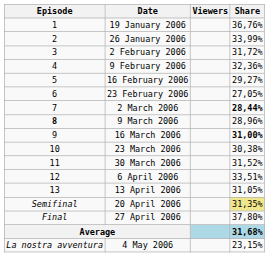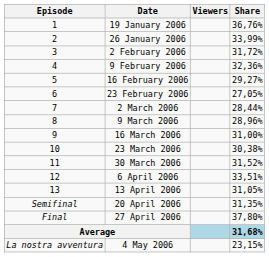(247, 108) bold -> (247, 108) normal
(55, 121) bold -> (55, 121) normal
(247, 135) bold -> (247, 135) normal
(247, 204) khaki background -> (247, 204) no background
